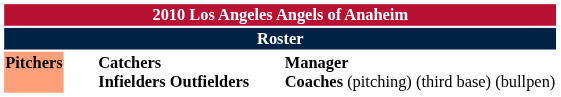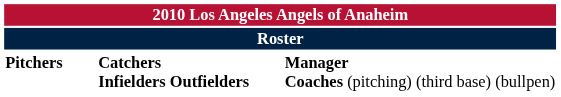(34, 62) lightsalmon background -> (34, 62) no background
